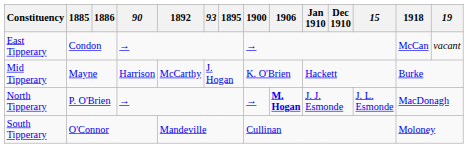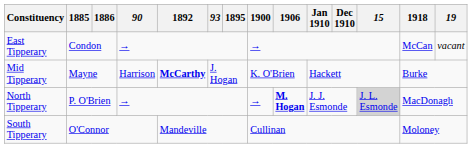(181, 73) normal -> (183, 73) bold
(375, 101) no background -> (379, 101) lightgrey background
